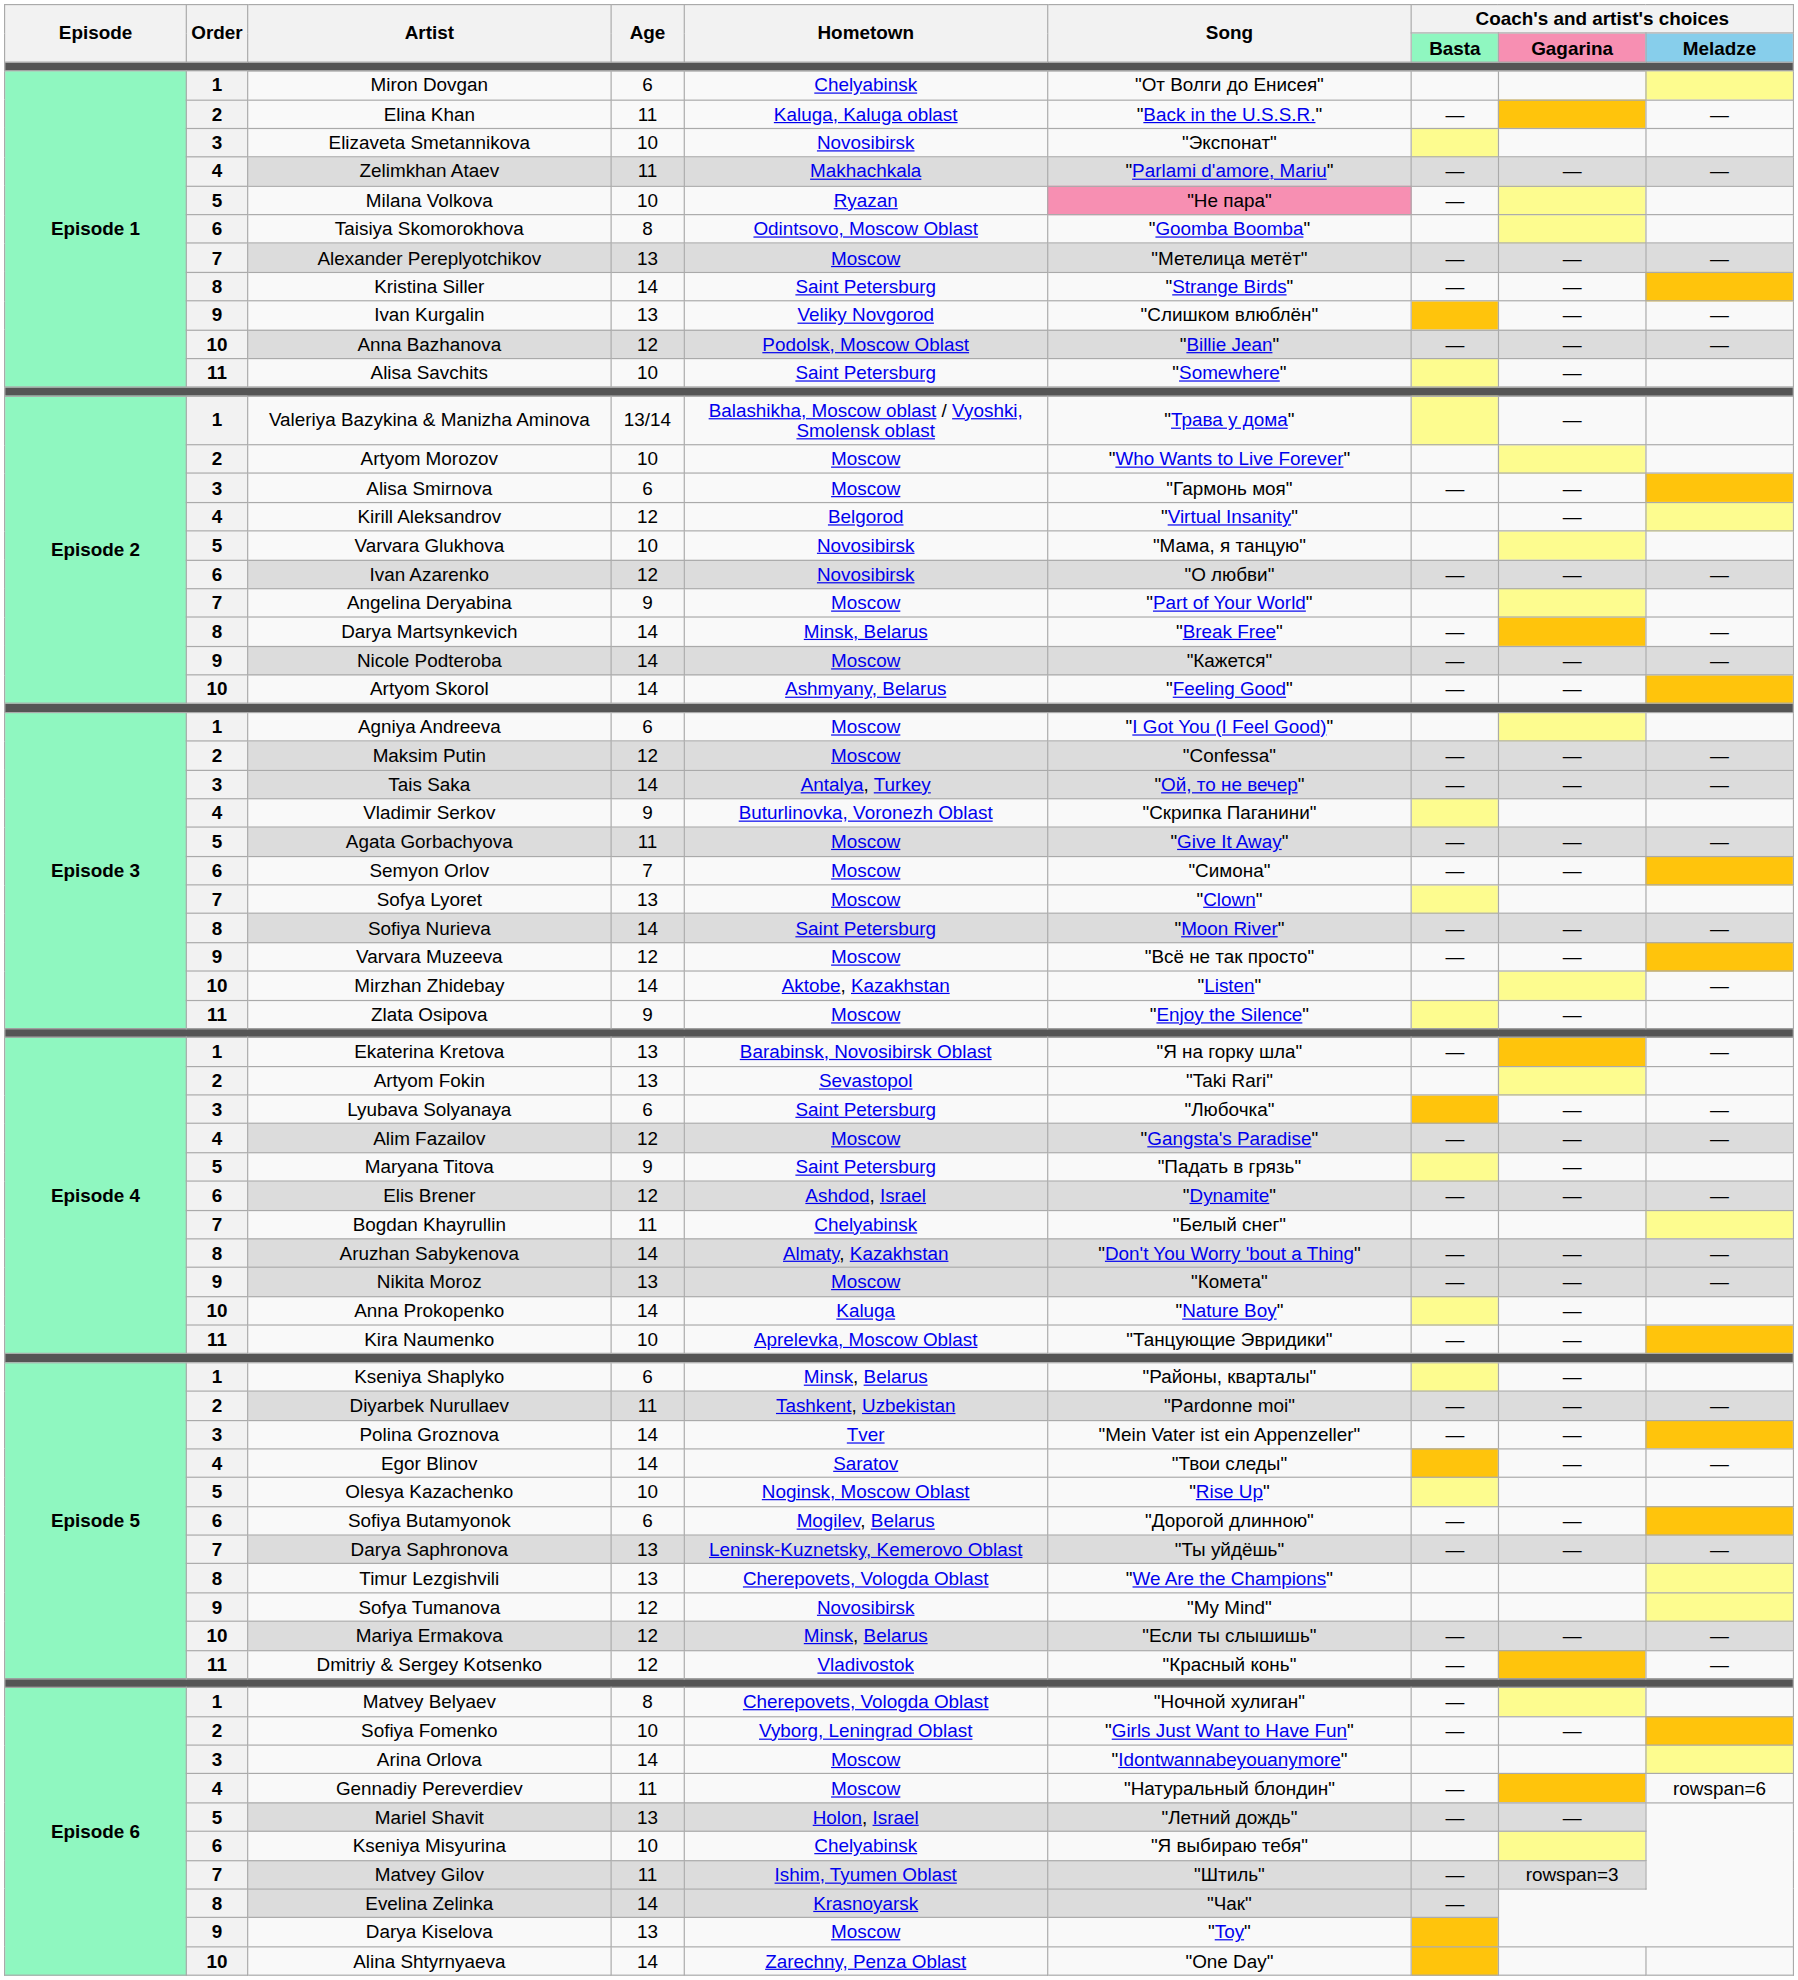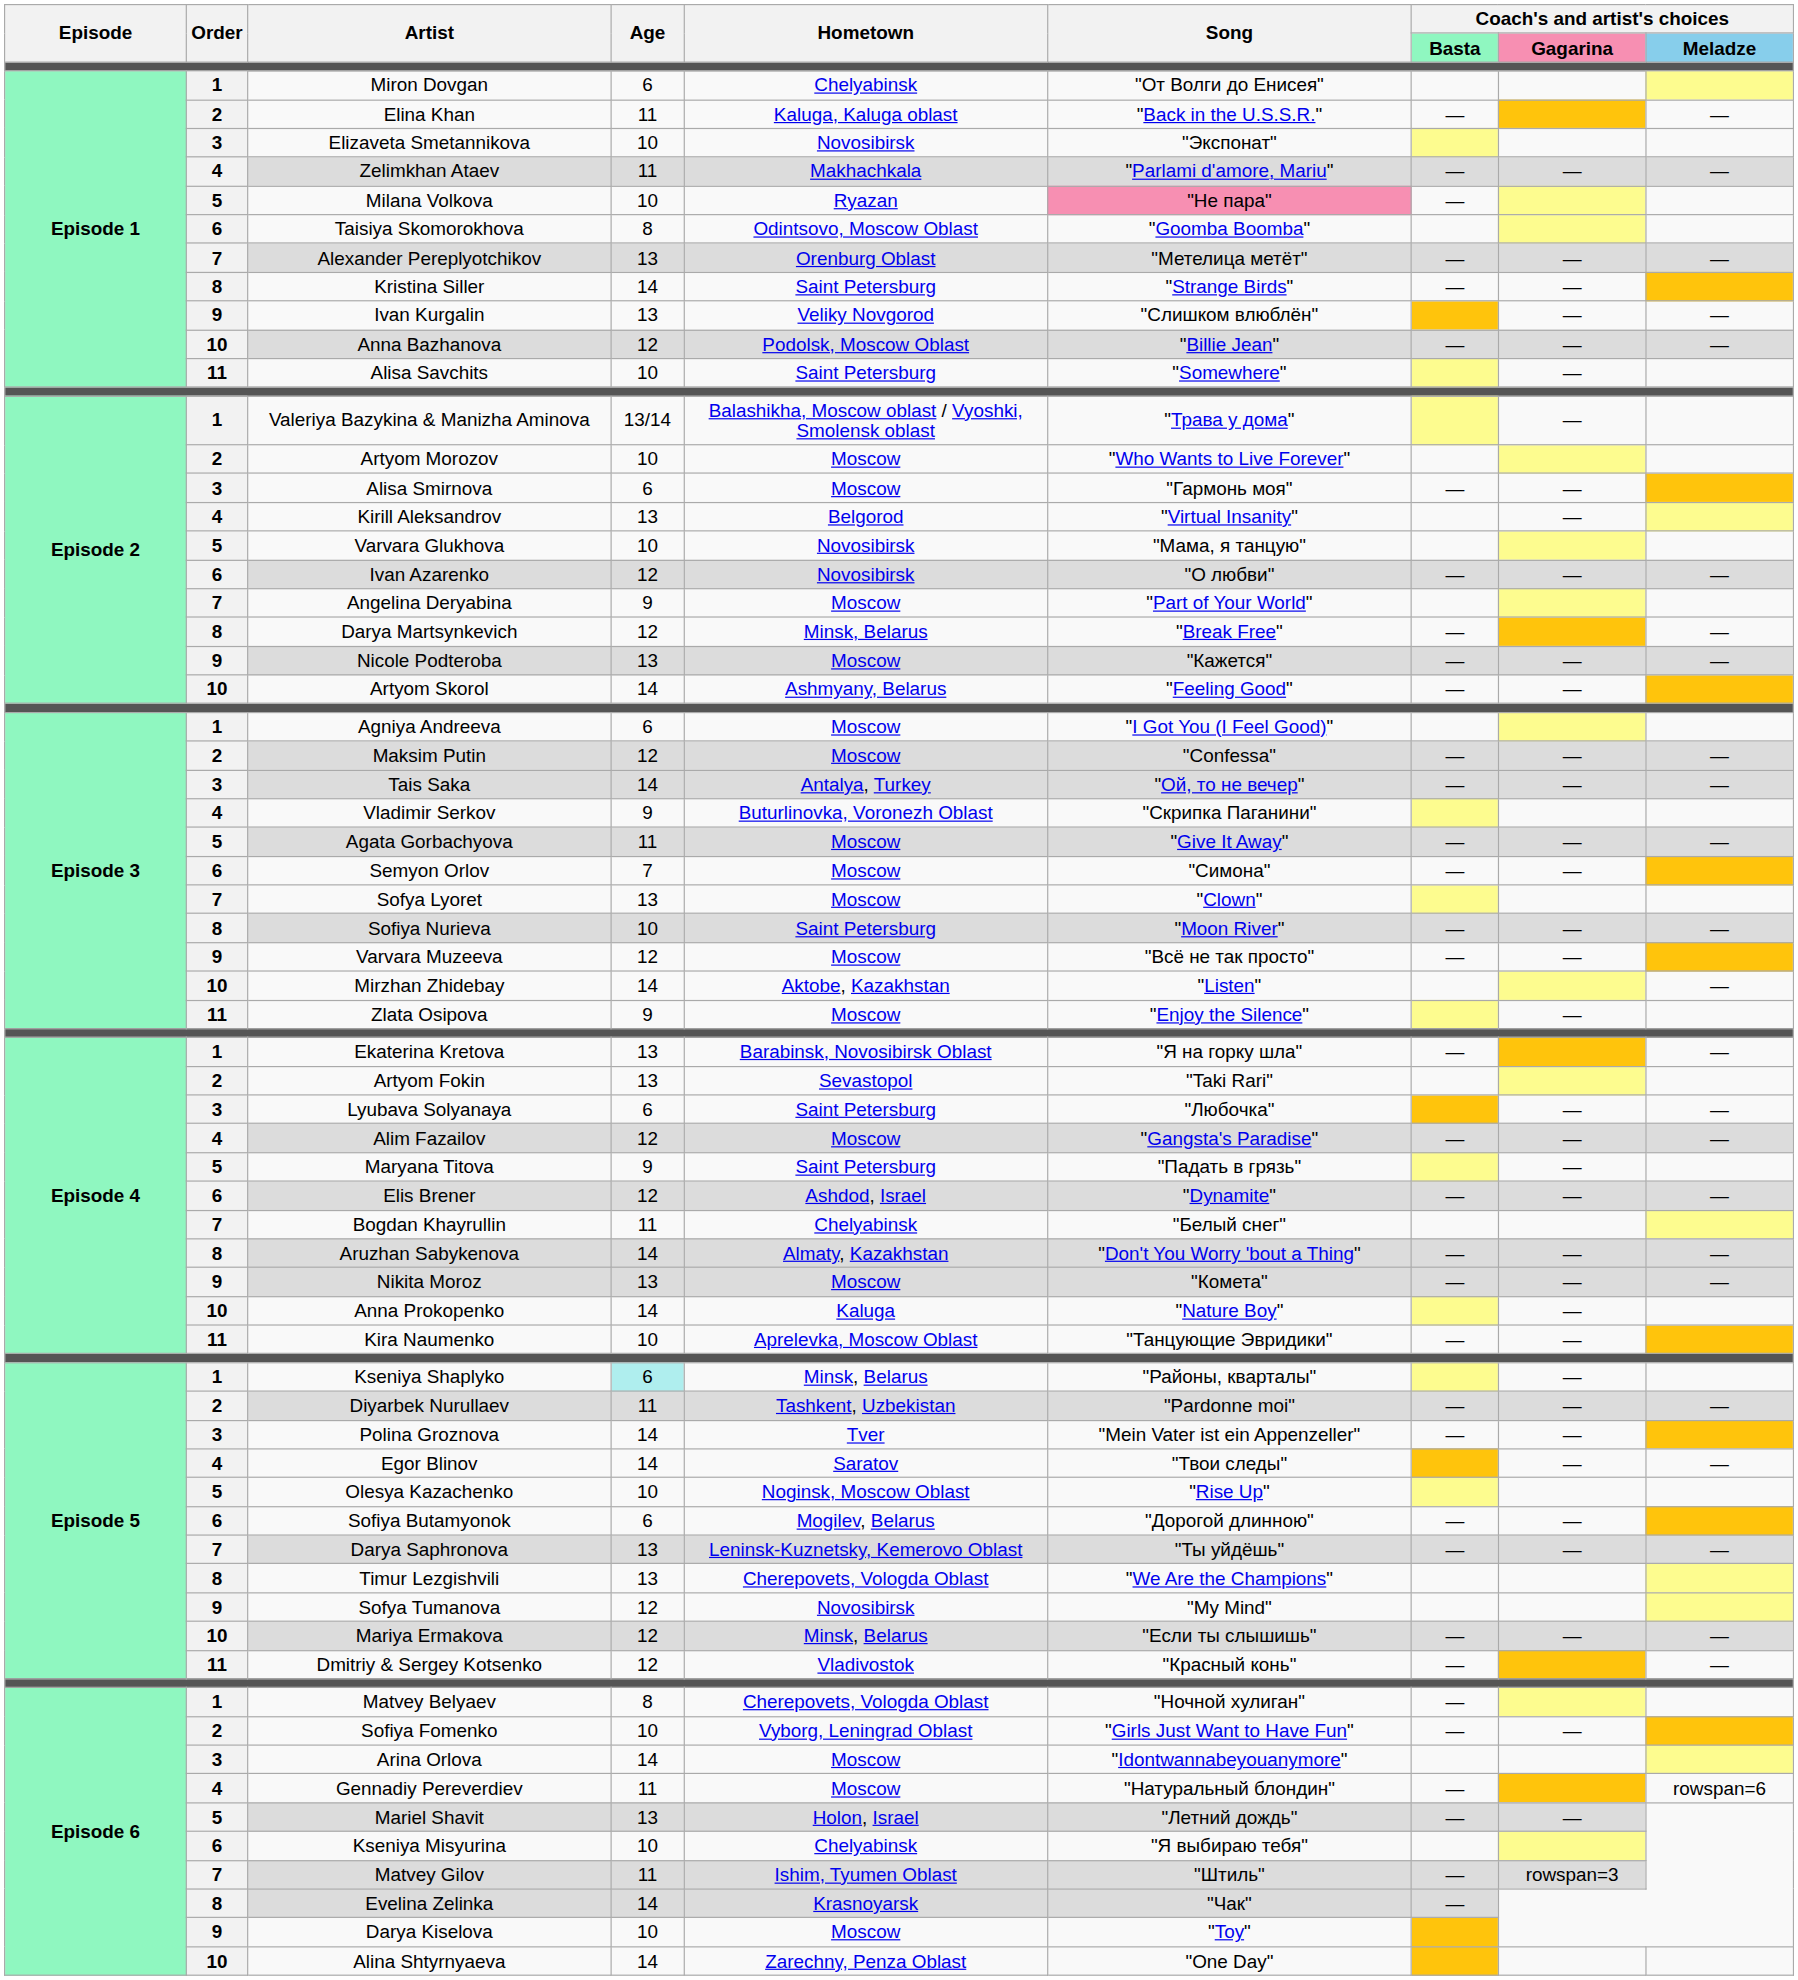(866, 258) Moscow -> (866, 258) Orenburg Oblast
(647, 517) 12 -> (647, 517) 13
(647, 632) 14 -> (647, 632) 12
(647, 660) 14 -> (647, 660) 13
(647, 928) 14 -> (647, 928) 10
(648, 1377) no background -> (648, 1377) paleturquoise background
(647, 1932) 13 -> (647, 1932) 10
